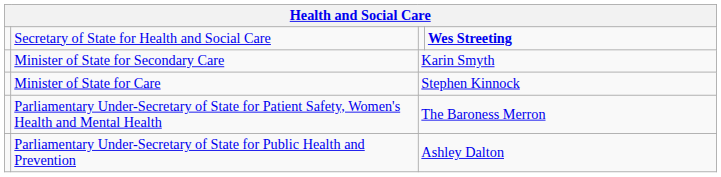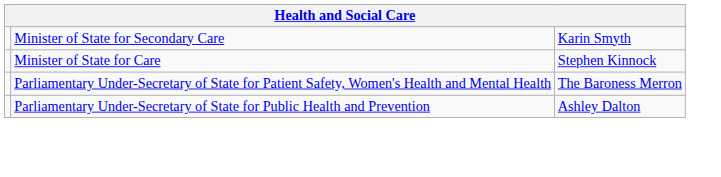- row: (143, 38)
